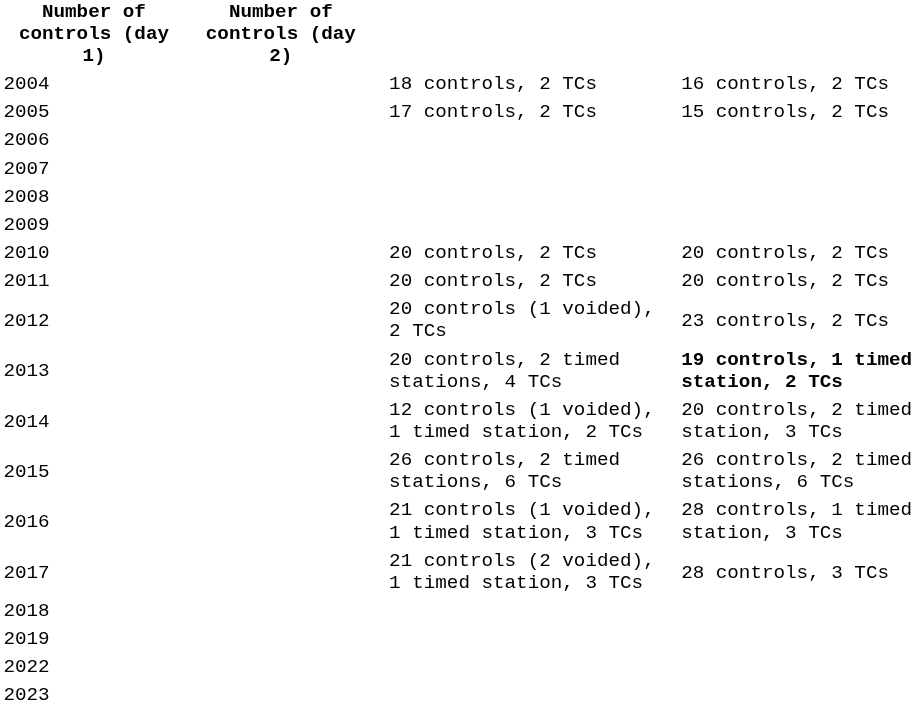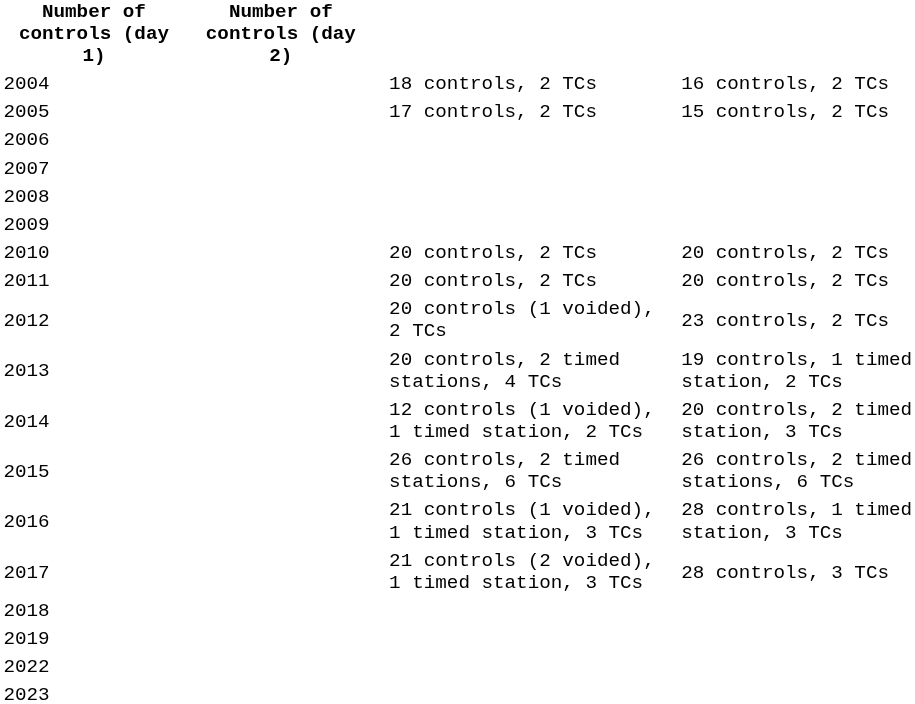(797, 370) bold -> (797, 370) normal
